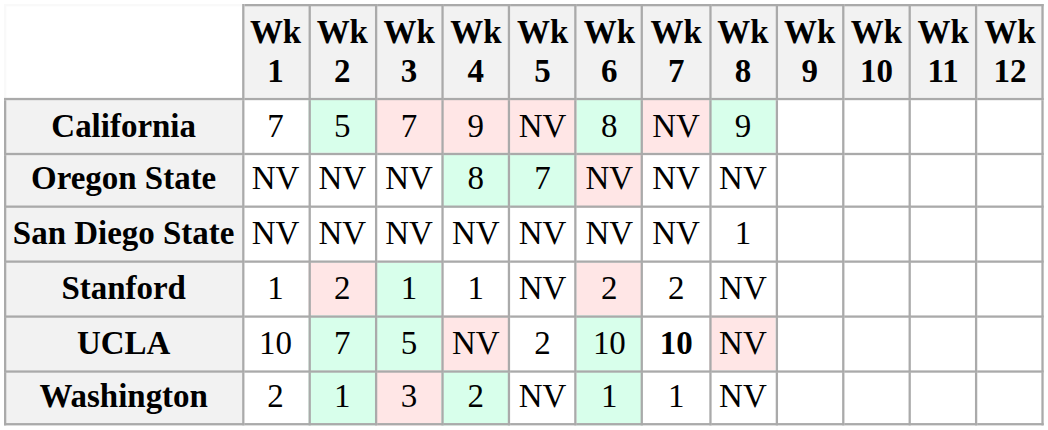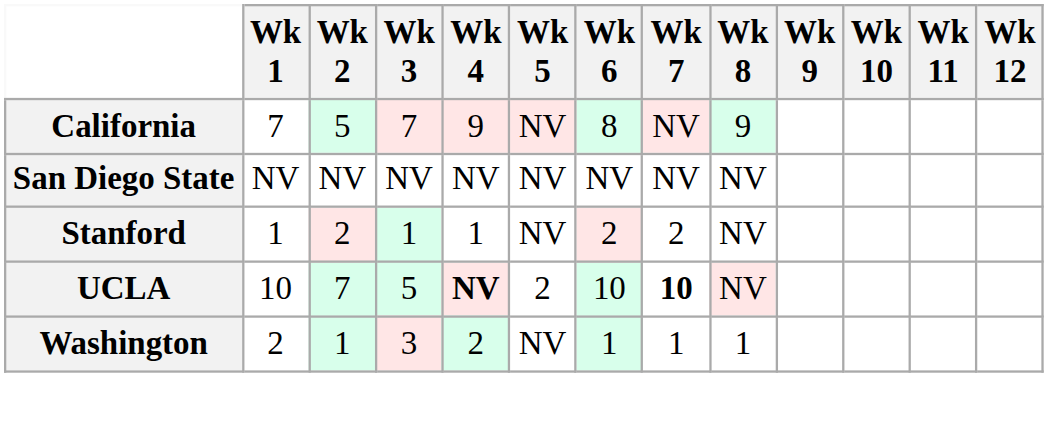- row: (124, 179)
(743, 234) 1 -> (743, 179) NV
(476, 342) normal -> (476, 288) bold
(743, 397) NV -> (743, 342) 1
